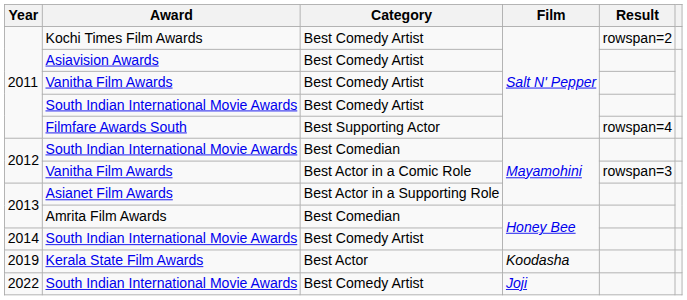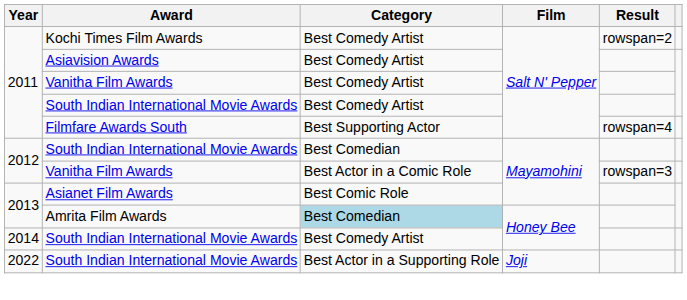(402, 194) Best Actor in a Supporting Role -> (356, 194) Best Comic Role
(352, 216) no background -> (352, 216) lightblue background
- row: (23, 261)
(364, 283) Best Comedy Artist -> (402, 261) Best Actor in a Supporting Role
